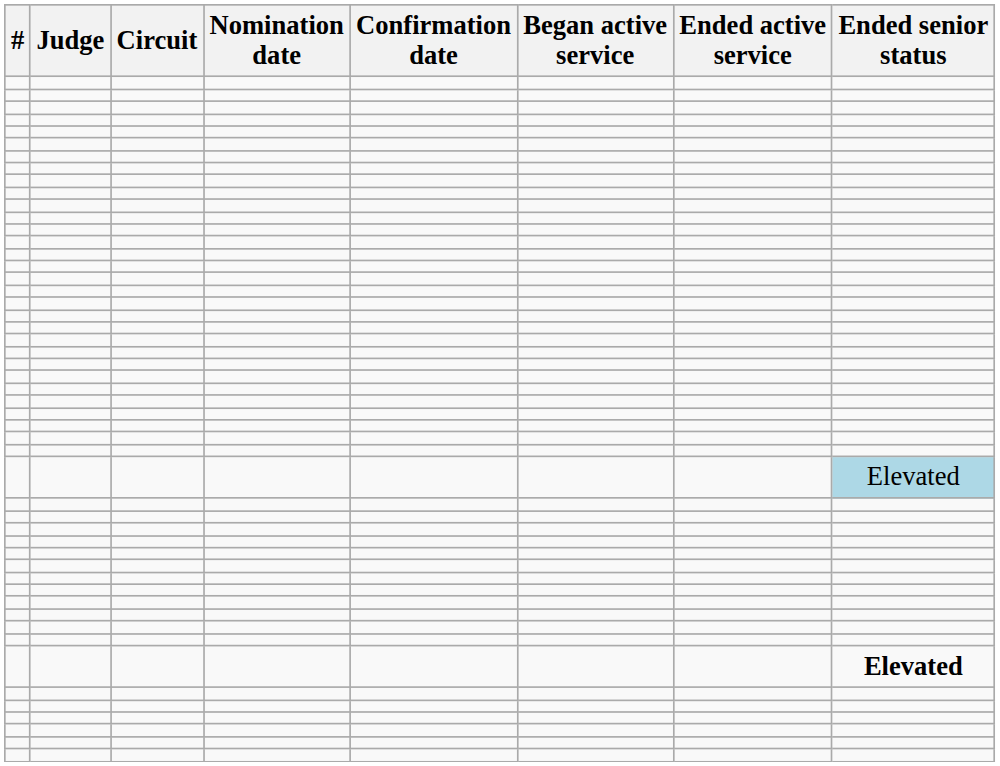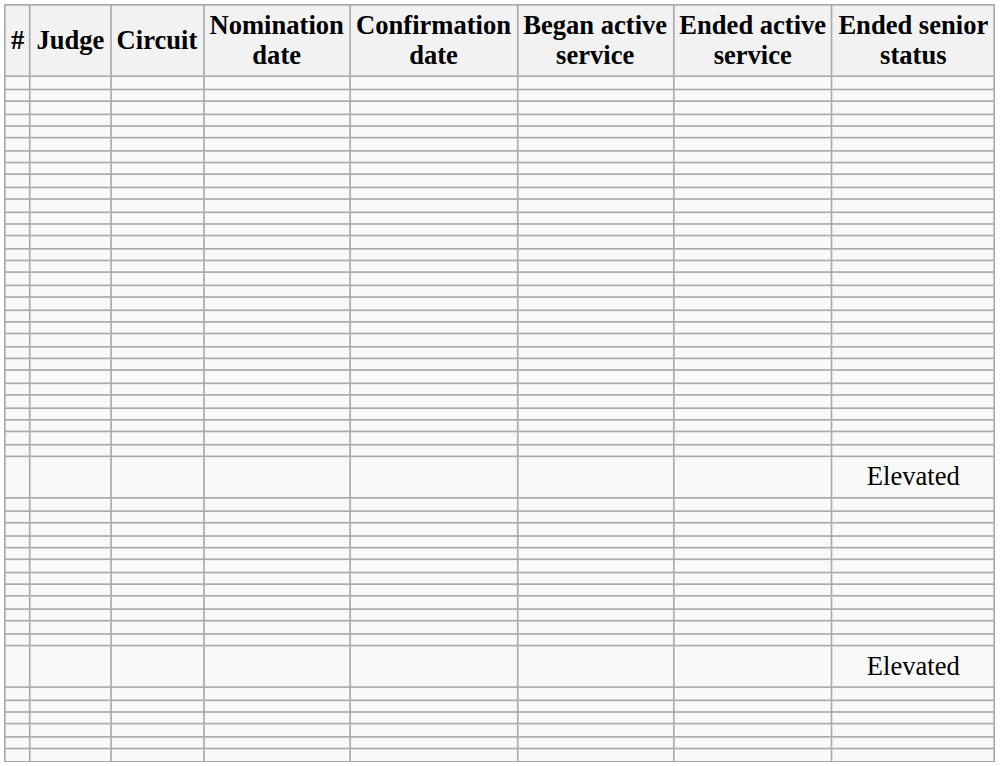(913, 477) lightblue background -> (913, 477) no background
(913, 666) bold -> (913, 666) normal
